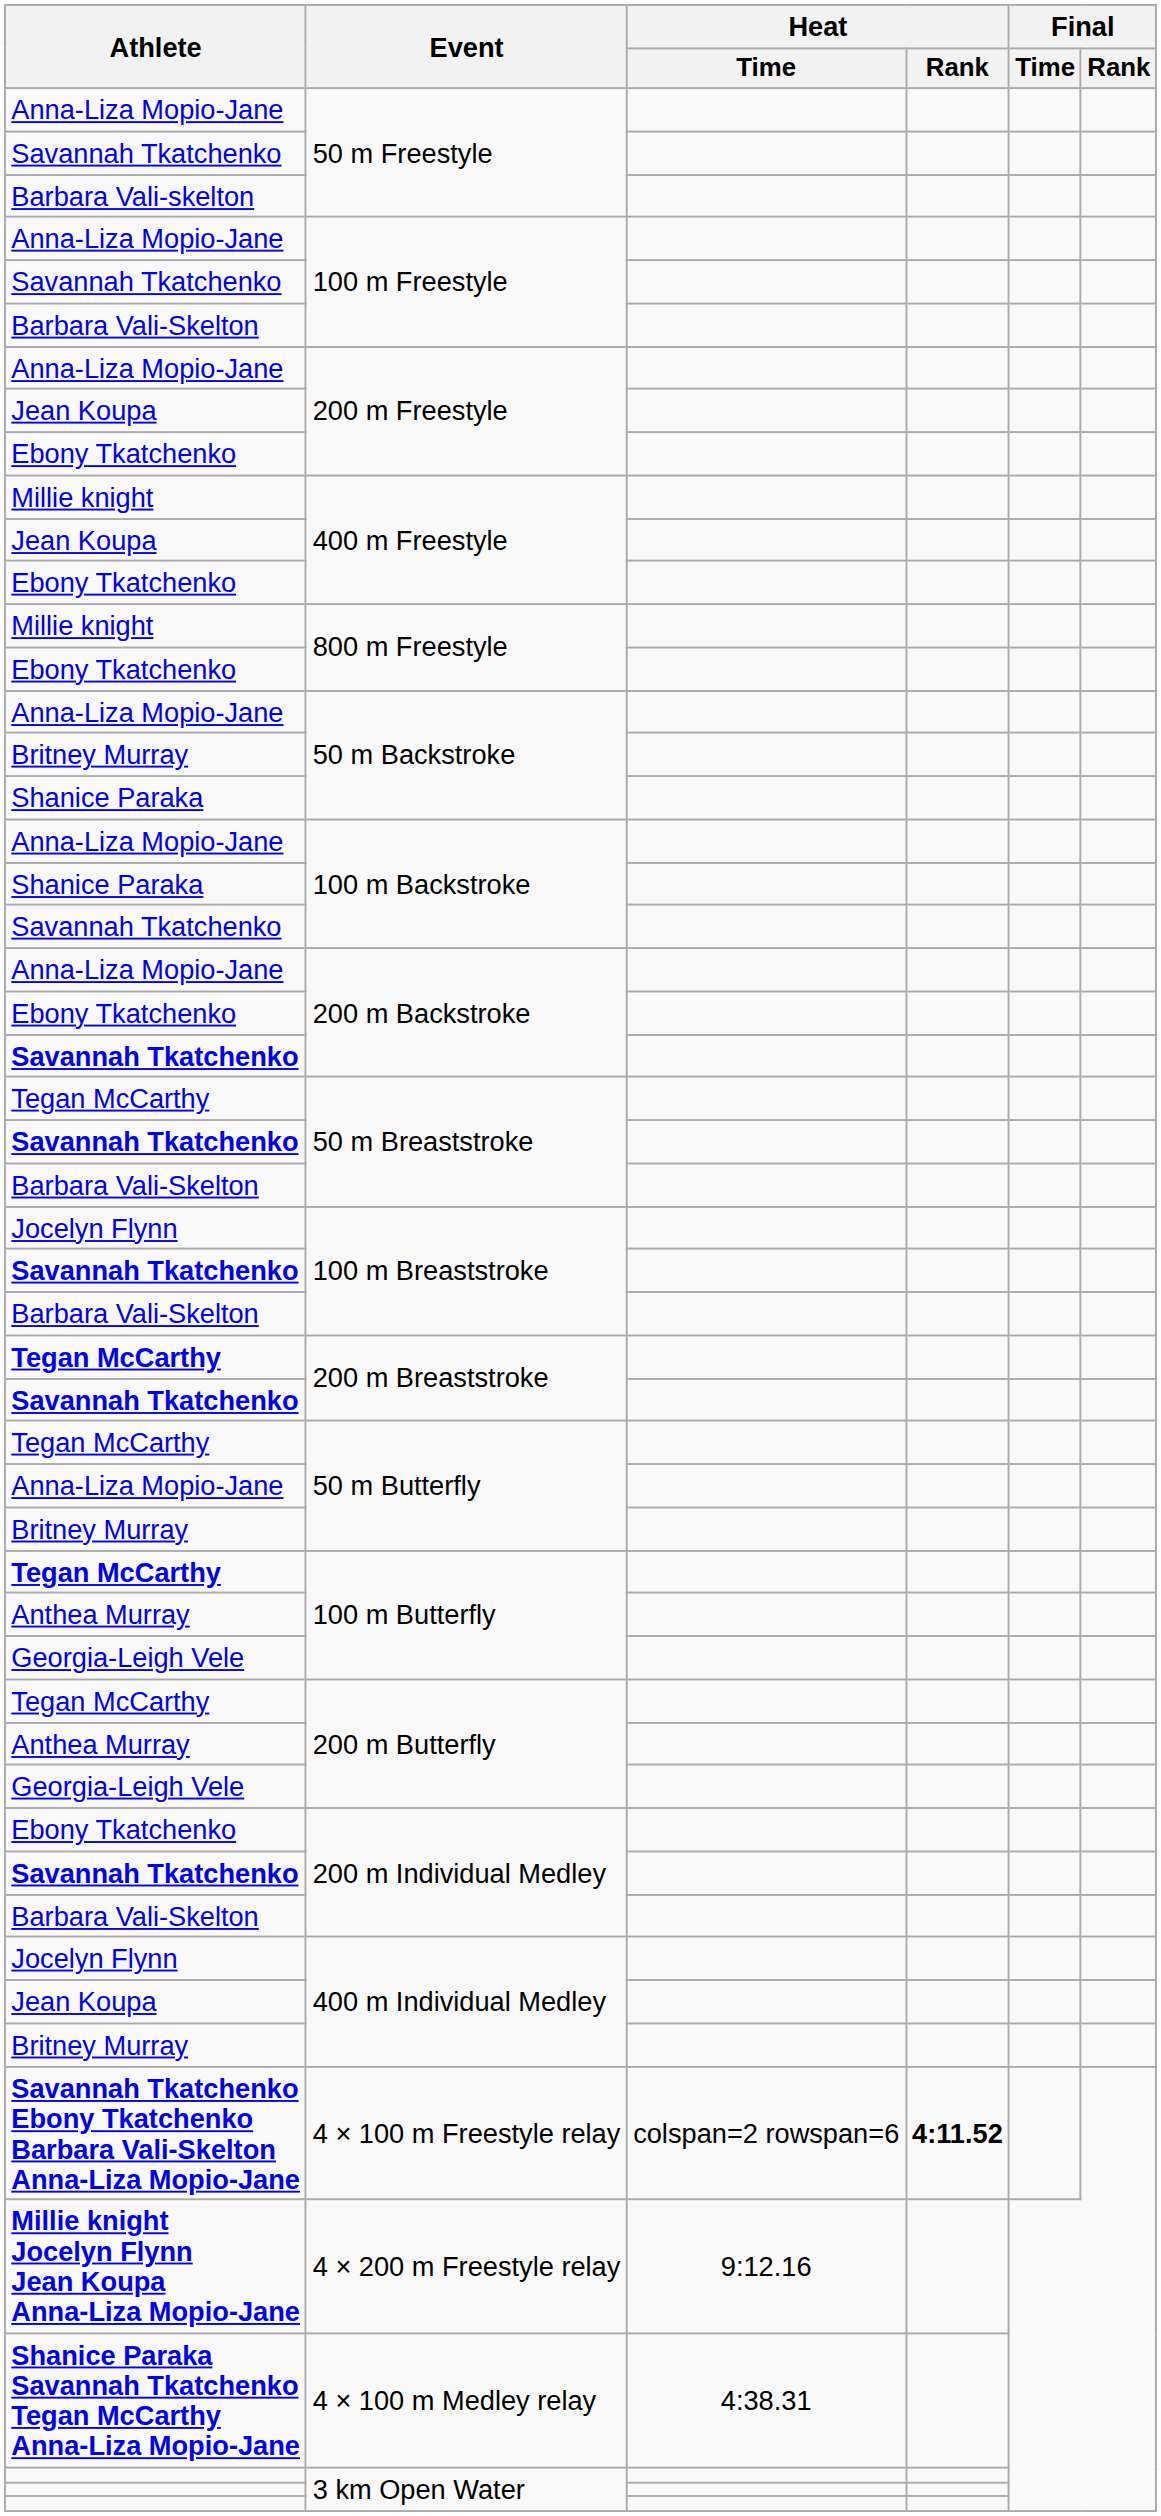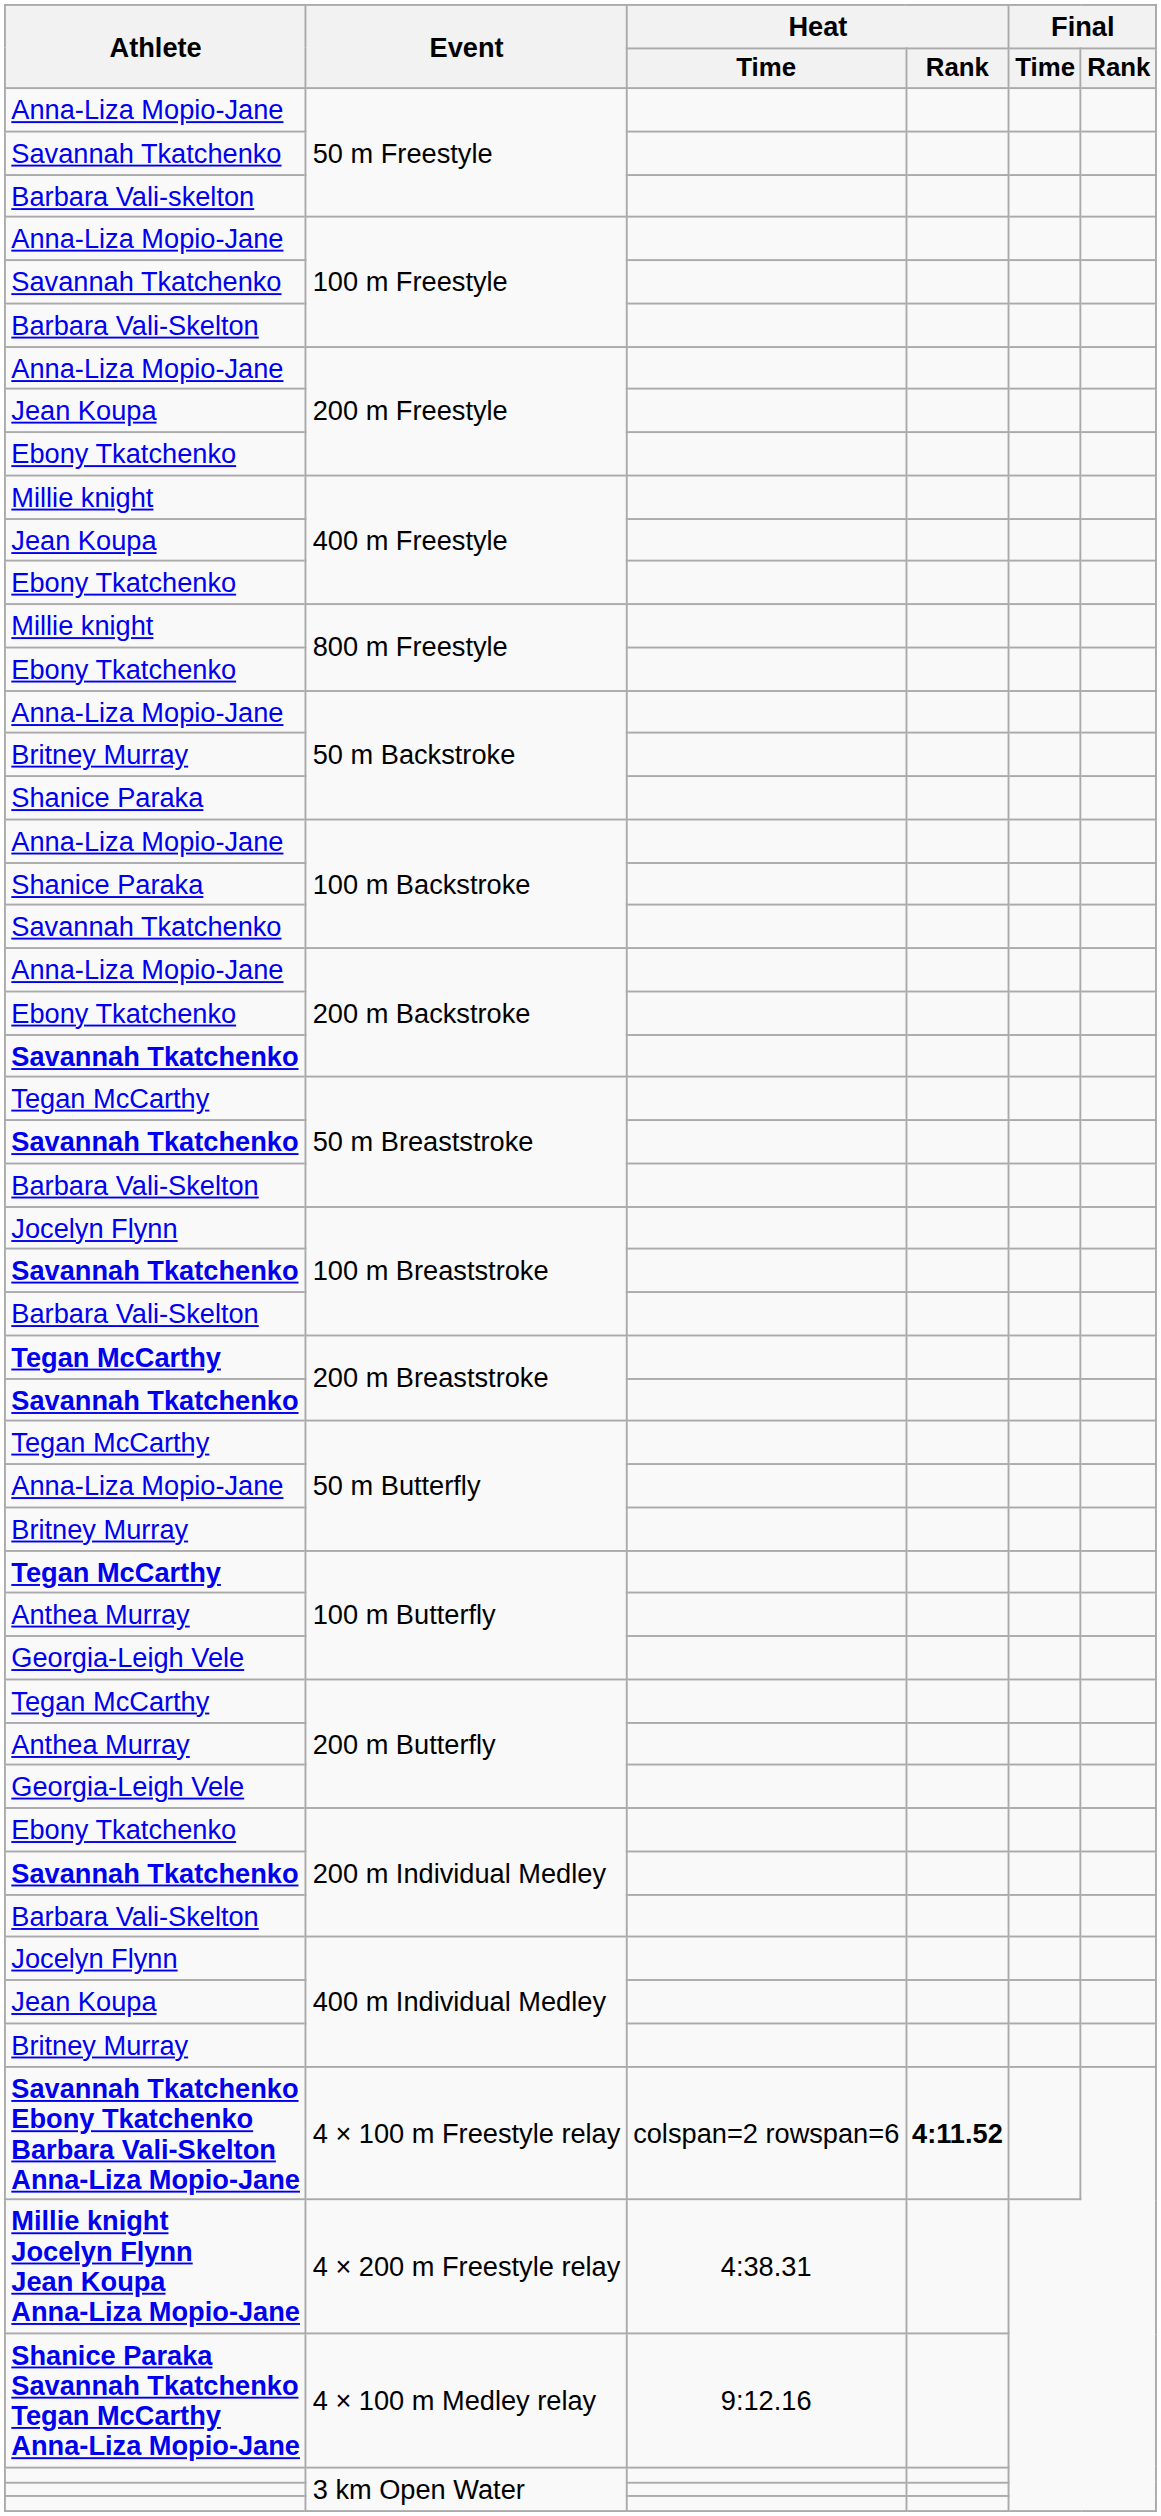(766, 2267) 9:12.16 -> (766, 2267) 4:38.31
(766, 2401) 4:38.31 -> (766, 2401) 9:12.16
